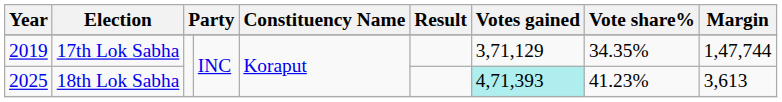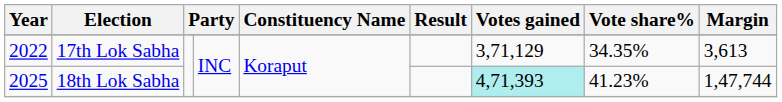(28, 50) 2019 -> (28, 50) 2022
(738, 50) 1,47,744 -> (726, 50) 3,613
(726, 81) 3,613 -> (738, 81) 1,47,744
